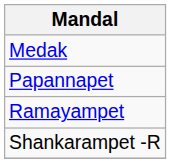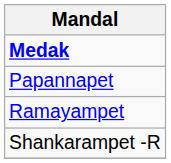(38, 50) normal -> (39, 50) bold
